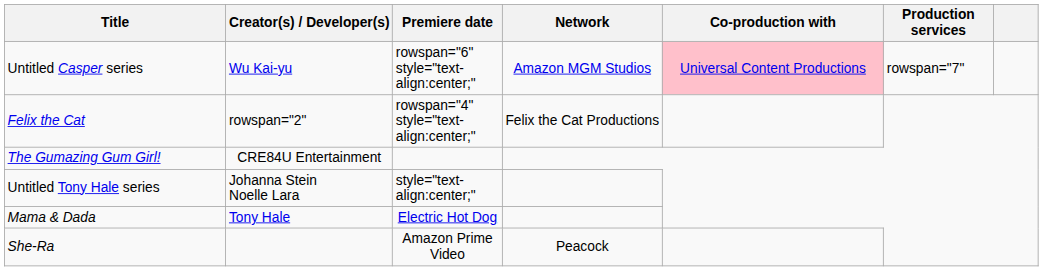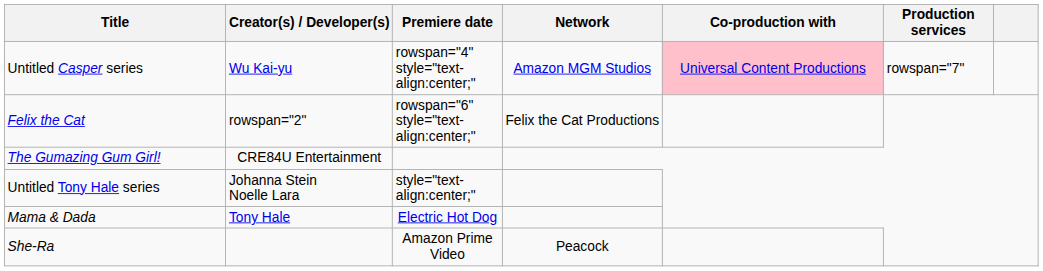(436, 68) rowspan="6" style="text-align:center;" -> (436, 68) rowspan="4" style="text-align:center;"
(436, 120) rowspan="4" style="text-align:center;" -> (436, 120) rowspan="6" style="text-align:center;"
